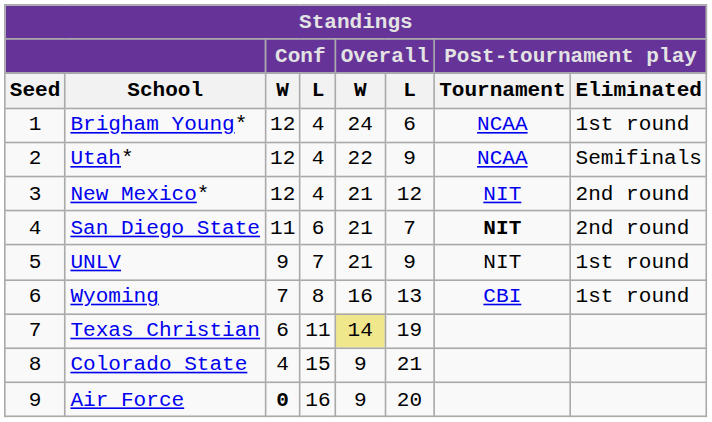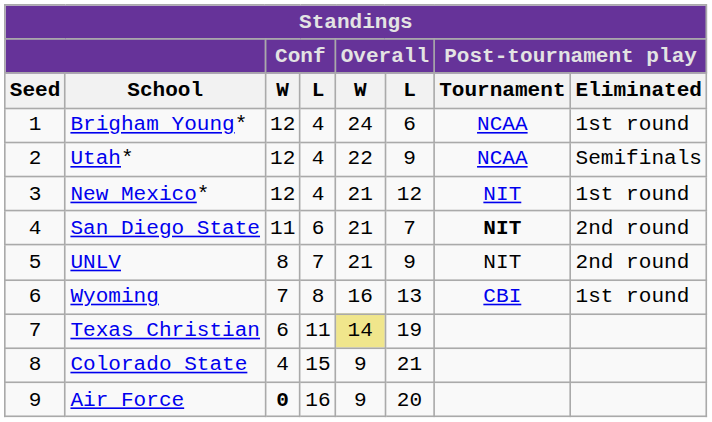(632, 194) 2nd round -> (632, 194) 1st round
(283, 262) 9 -> (283, 262) 8
(632, 262) 1st round -> (632, 262) 2nd round
